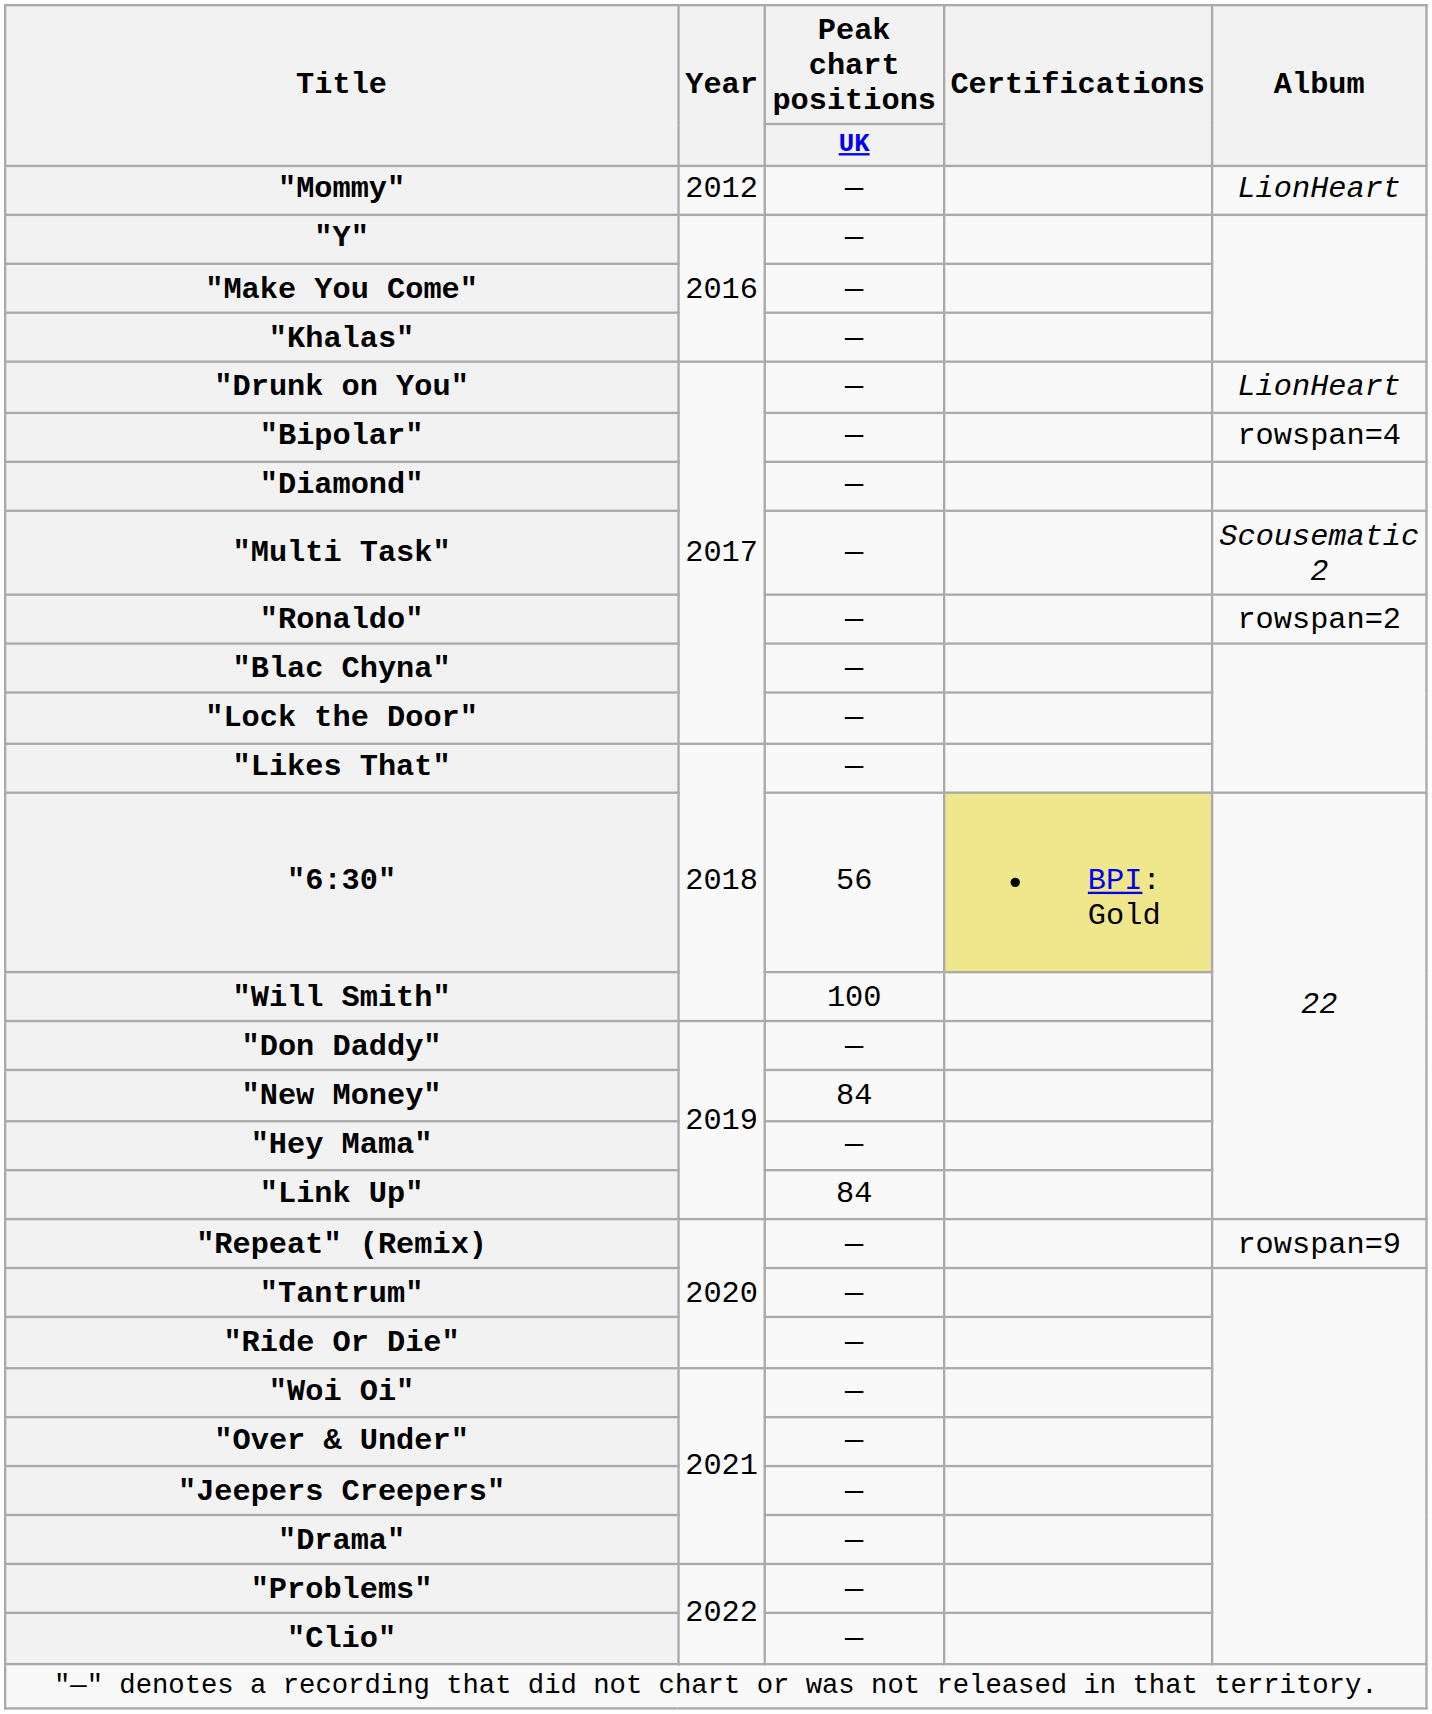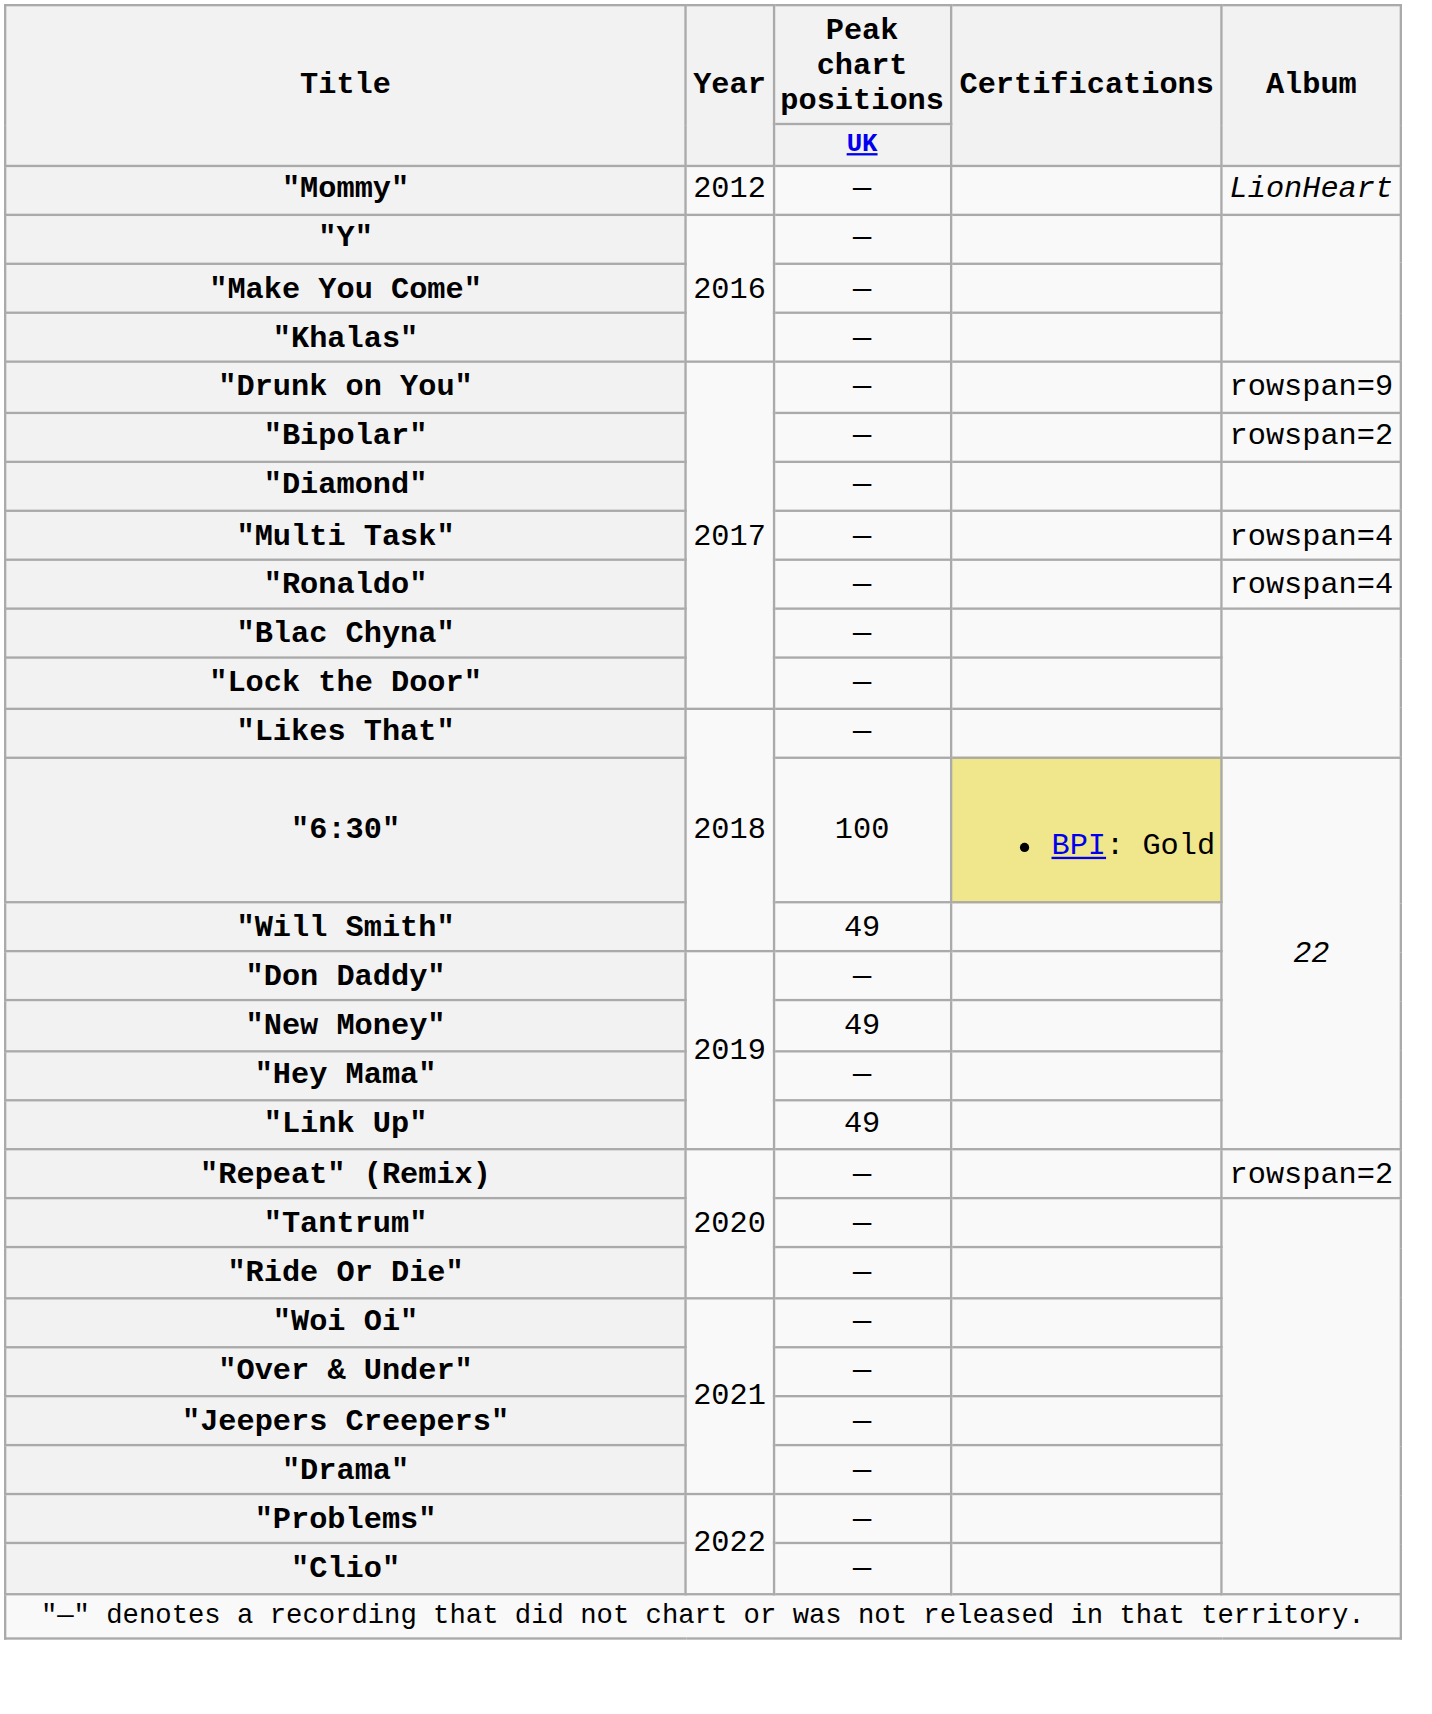(1319, 387) LionHeart -> (1311, 387) rowspan=9
(1319, 437) rowspan=4 -> (1311, 437) rowspan=2
(1319, 553) Scousematic 2 -> (1311, 535) rowspan=4
(1319, 620) rowspan=2 -> (1311, 585) rowspan=4
(854, 882) 56 -> (862, 830) 100
(854, 997) 100 -> (862, 927) 49
(854, 1096) 84 -> (862, 1026) 49
(854, 1194) 84 -> (862, 1124) 49
(1319, 1244) rowspan=9 -> (1311, 1174) rowspan=2
